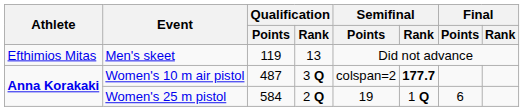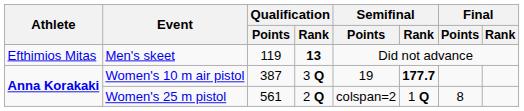(314, 55) normal -> (314, 55) bold
(271, 76) 487 -> (271, 76) 387
(366, 76) colspan=2 -> (366, 76) 19
(271, 97) 584 -> (271, 97) 561
(366, 97) 19 -> (366, 97) colspan=2
(460, 97) 6 -> (460, 97) 8
